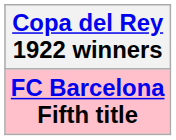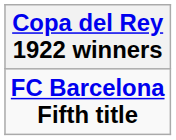(88, 101) pink background -> (88, 101) no background
